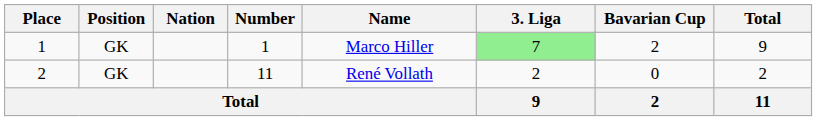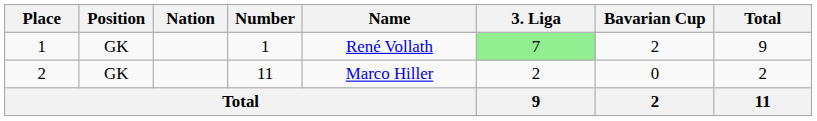(389, 46) Marco Hiller -> (389, 46) René Vollath
(389, 74) René Vollath -> (389, 74) Marco Hiller
